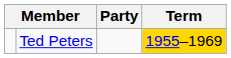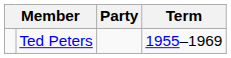(184, 41) gold background -> (184, 41) no background
